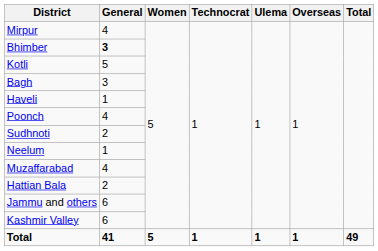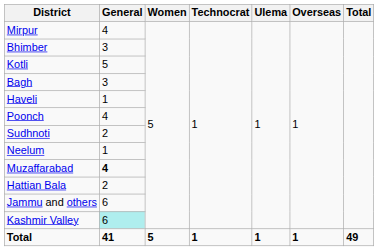(105, 47) bold -> (105, 47) normal
(105, 168) normal -> (105, 168) bold
(105, 220) no background -> (105, 220) paleturquoise background
